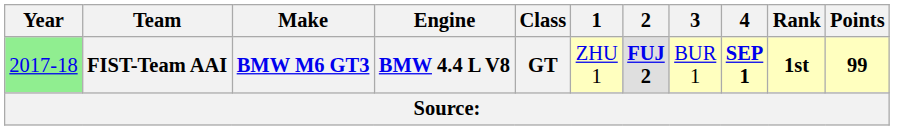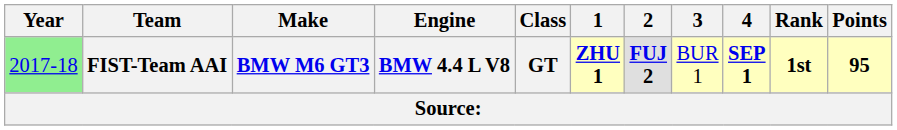(597, 64) normal -> (598, 64) bold
(857, 64) 99 -> (860, 64) 95
